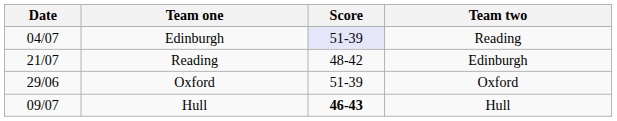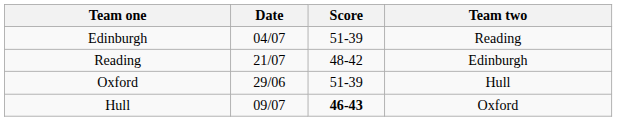columns swapped: (43, 15) <-> (195, 15)
(346, 37) lavender background -> (346, 37) no background
(498, 82) Oxford -> (498, 82) Hull
(498, 104) Hull -> (498, 104) Oxford
